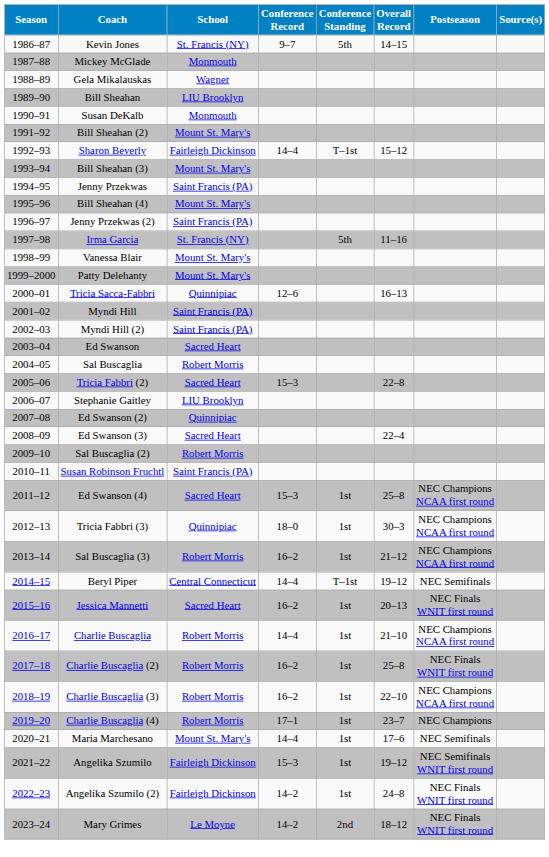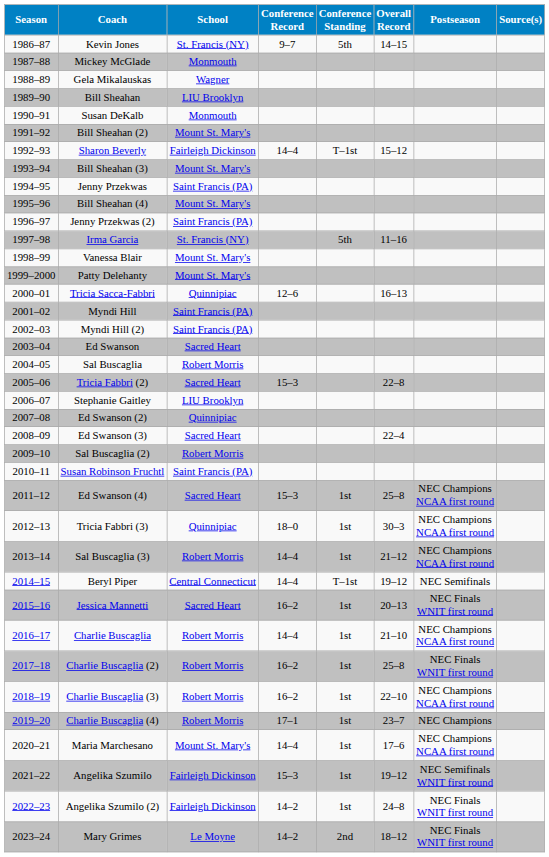(287, 557) 16–2 -> (287, 557) 14–4
(455, 739) NEC Semifinals -> (455, 745) NEC Champions NCAA first round
